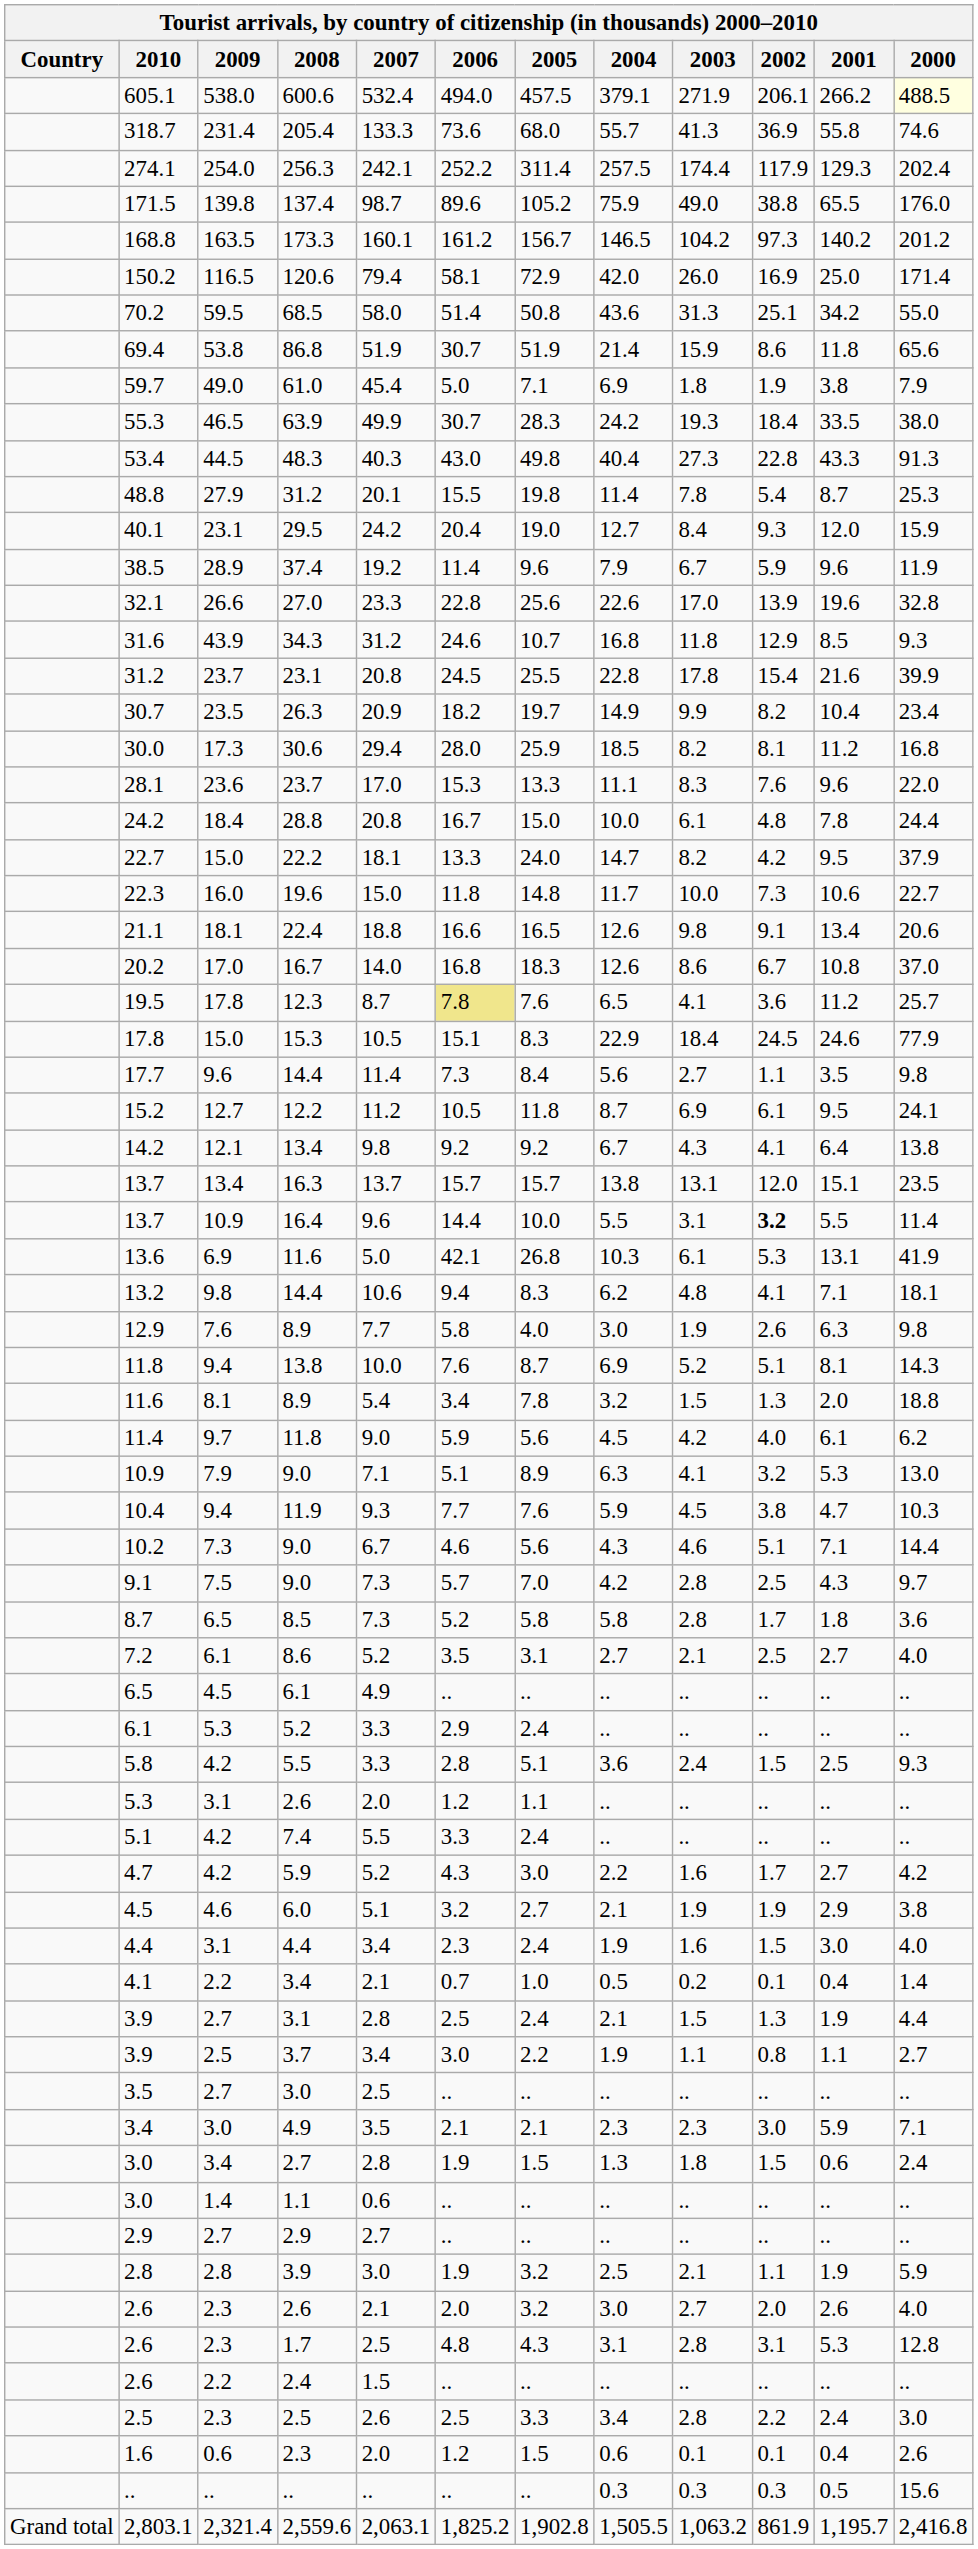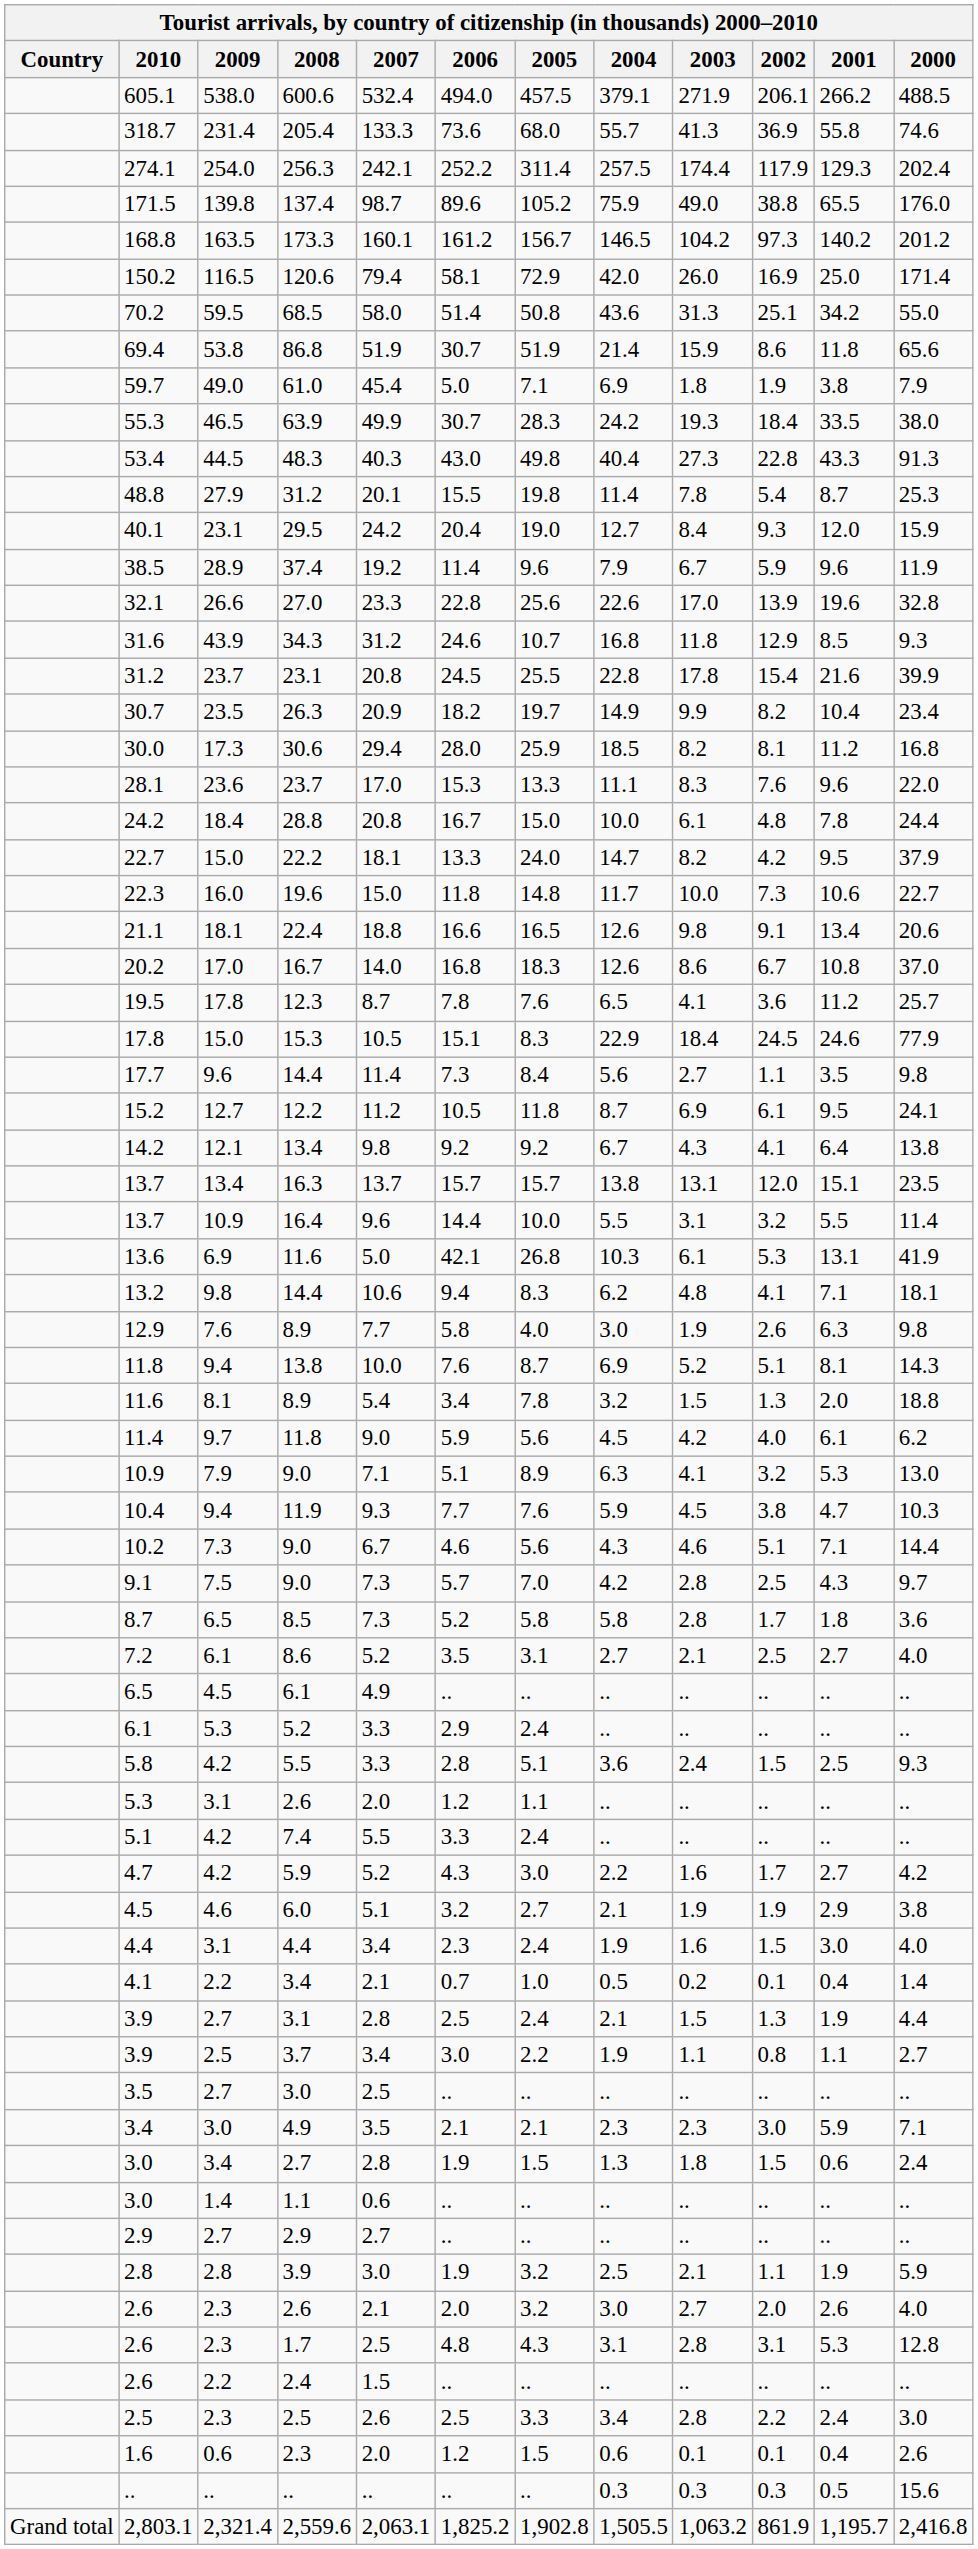(925, 95) lightyellow background -> (925, 95) no background
(455, 1002) khaki background -> (455, 1002) no background
(772, 1220) bold -> (772, 1220) normal
